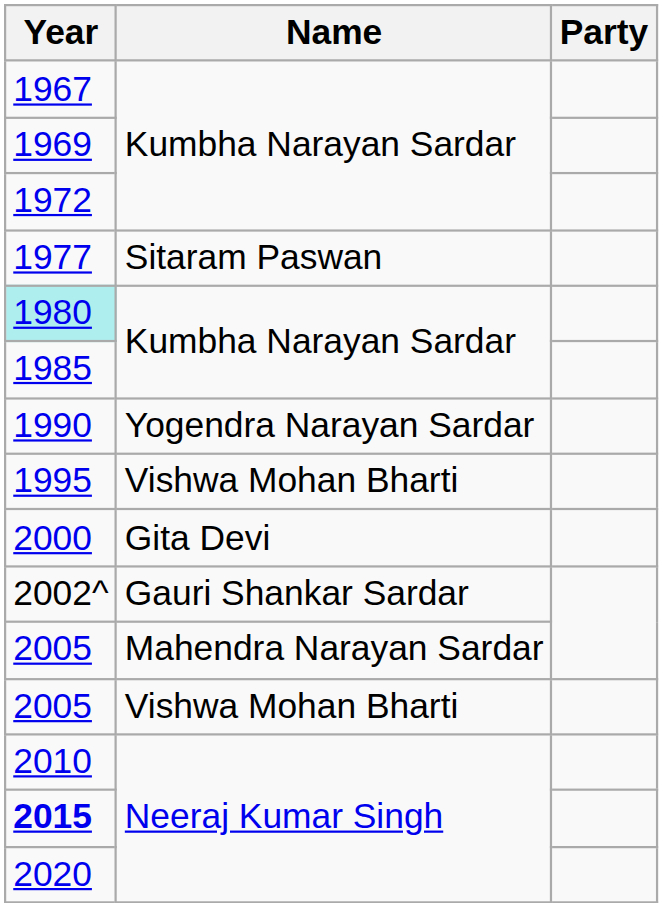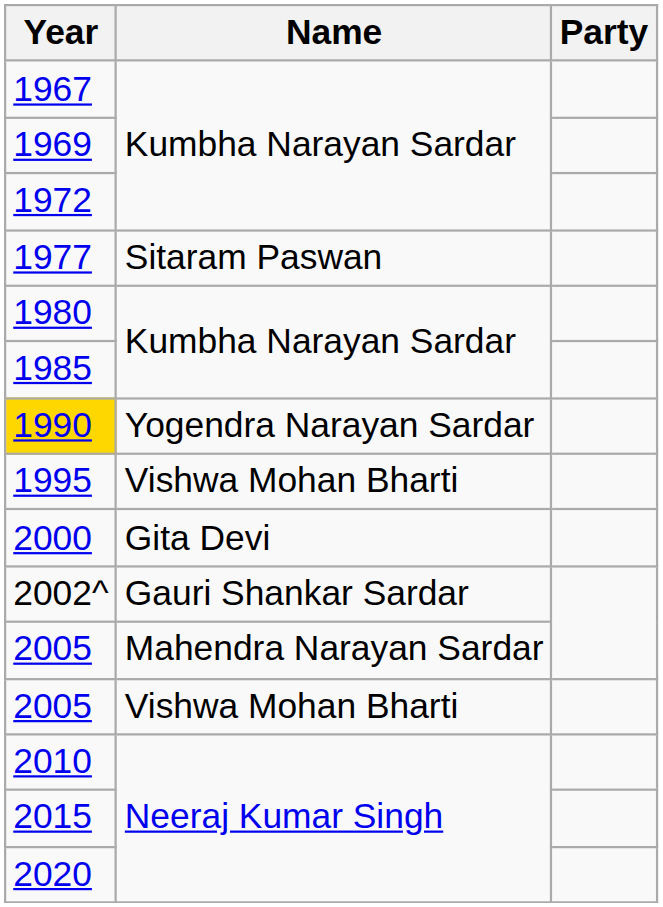(53, 312) paleturquoise background -> (53, 312) no background
(53, 425) no background -> (53, 425) gold background
(53, 817) bold -> (53, 817) normal
